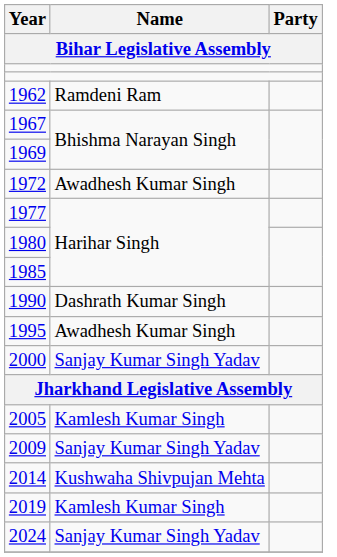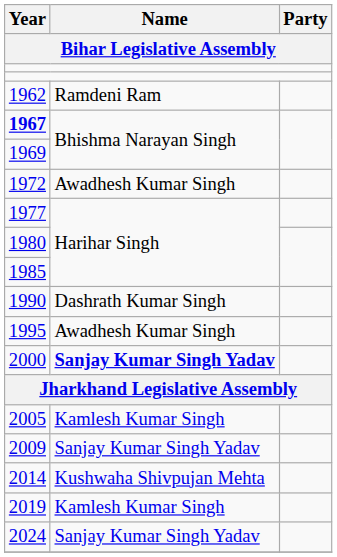(27, 124) normal -> (27, 124) bold
(157, 360) normal -> (165, 360) bold
